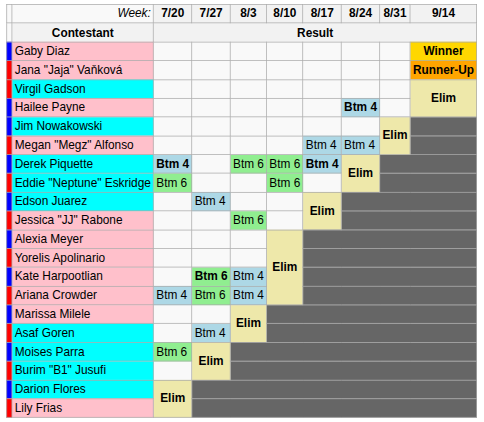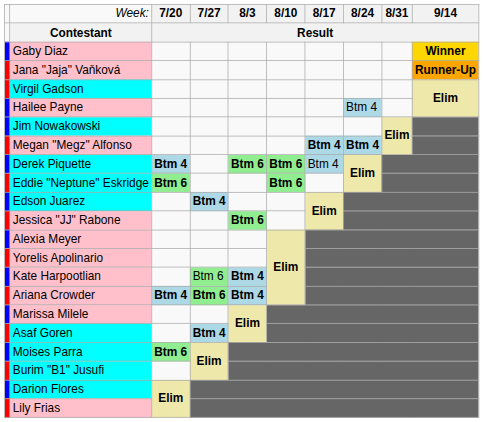(361, 107) bold -> (362, 107) normal
(321, 145) normal -> (324, 145) bold
(360, 145) normal -> (363, 145) bold
(248, 164) normal -> (247, 164) bold
(285, 164) normal -> (286, 164) bold
(322, 164) bold -> (323, 164) normal
(172, 182) normal -> (171, 182) bold
(285, 182) normal -> (286, 182) bold
(210, 201) normal -> (209, 201) bold
(248, 220) normal -> (247, 220) bold
(211, 276) bold -> (208, 276) normal
(248, 276) normal -> (247, 276) bold
(172, 295) normal -> (171, 295) bold
(210, 295) normal -> (209, 295) bold
(248, 295) normal -> (247, 295) bold
(210, 333) normal -> (209, 333) bold
(172, 351) normal -> (171, 351) bold
